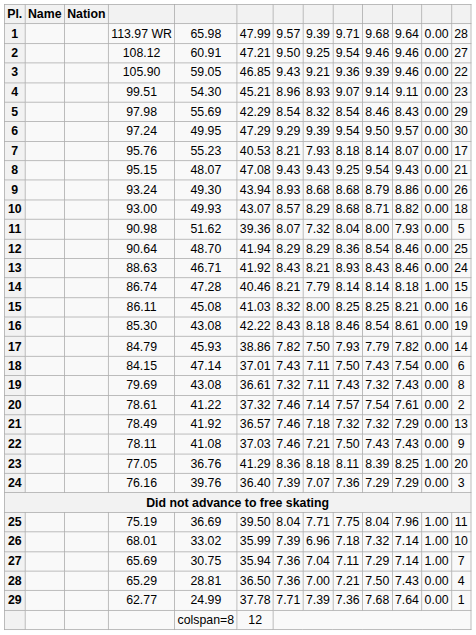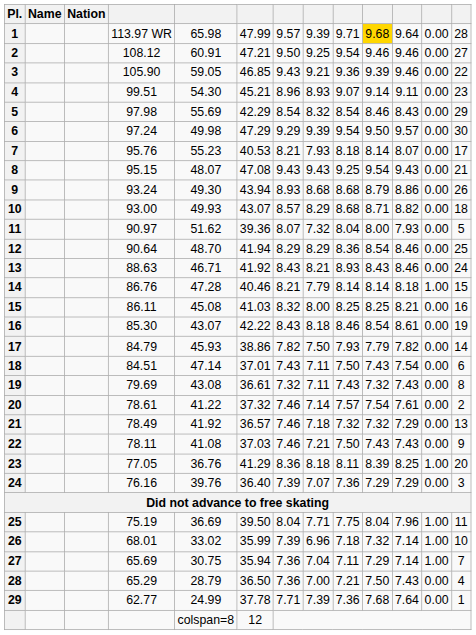(377, 33) no background -> (377, 33) gold background
(206, 131) 49.95 -> (206, 131) 49.98
(142, 229) 90.98 -> (142, 229) 90.97
(142, 287) 86.74 -> (142, 287) 86.76
(206, 326) 43.08 -> (206, 326) 43.07
(142, 365) 84.15 -> (142, 365) 84.51
(206, 580) 28.81 -> (206, 580) 28.79
